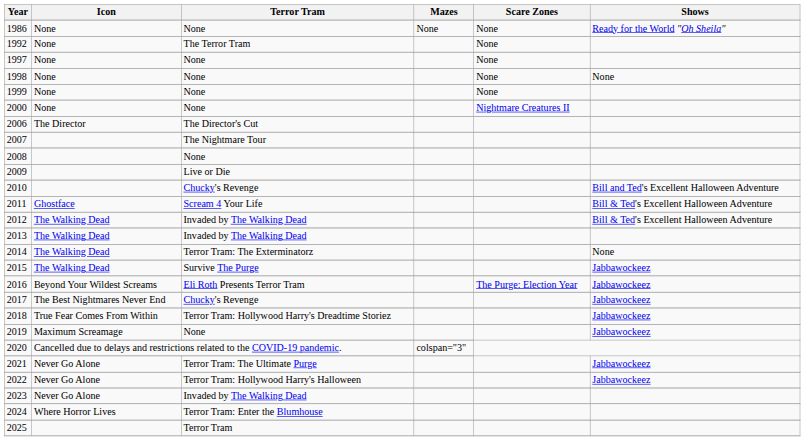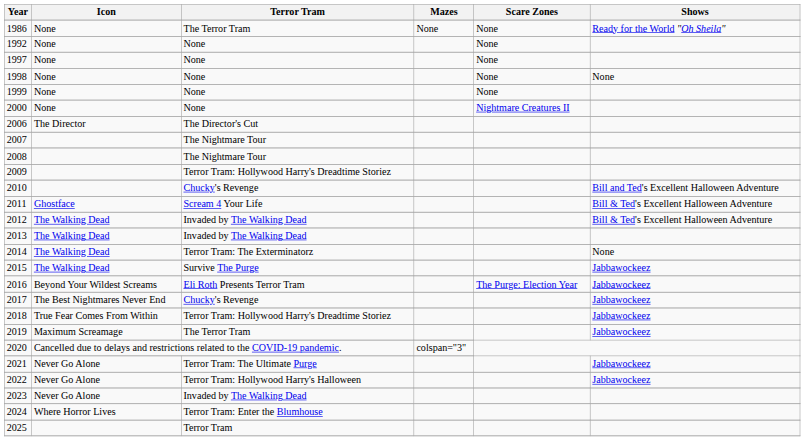(194, 28) None -> (217, 28) The Terror Tram
(217, 44) The Terror Tram -> (194, 44) None
(194, 156) None -> (225, 156) The Nightmare Tour
(207, 172) Live or Die -> (287, 172) Terror Tram: Hollywood Harry's Dreadtime Storiez
(194, 332) None -> (217, 332) The Terror Tram
